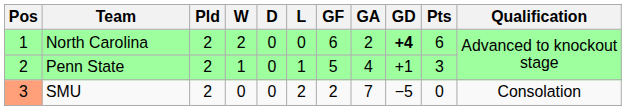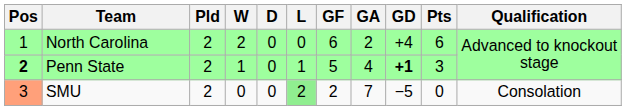(404, 42) bold -> (404, 42) normal
(23, 67) normal -> (23, 67) bold
(404, 67) normal -> (404, 67) bold
(301, 92) no background -> (301, 92) lightgreen background
